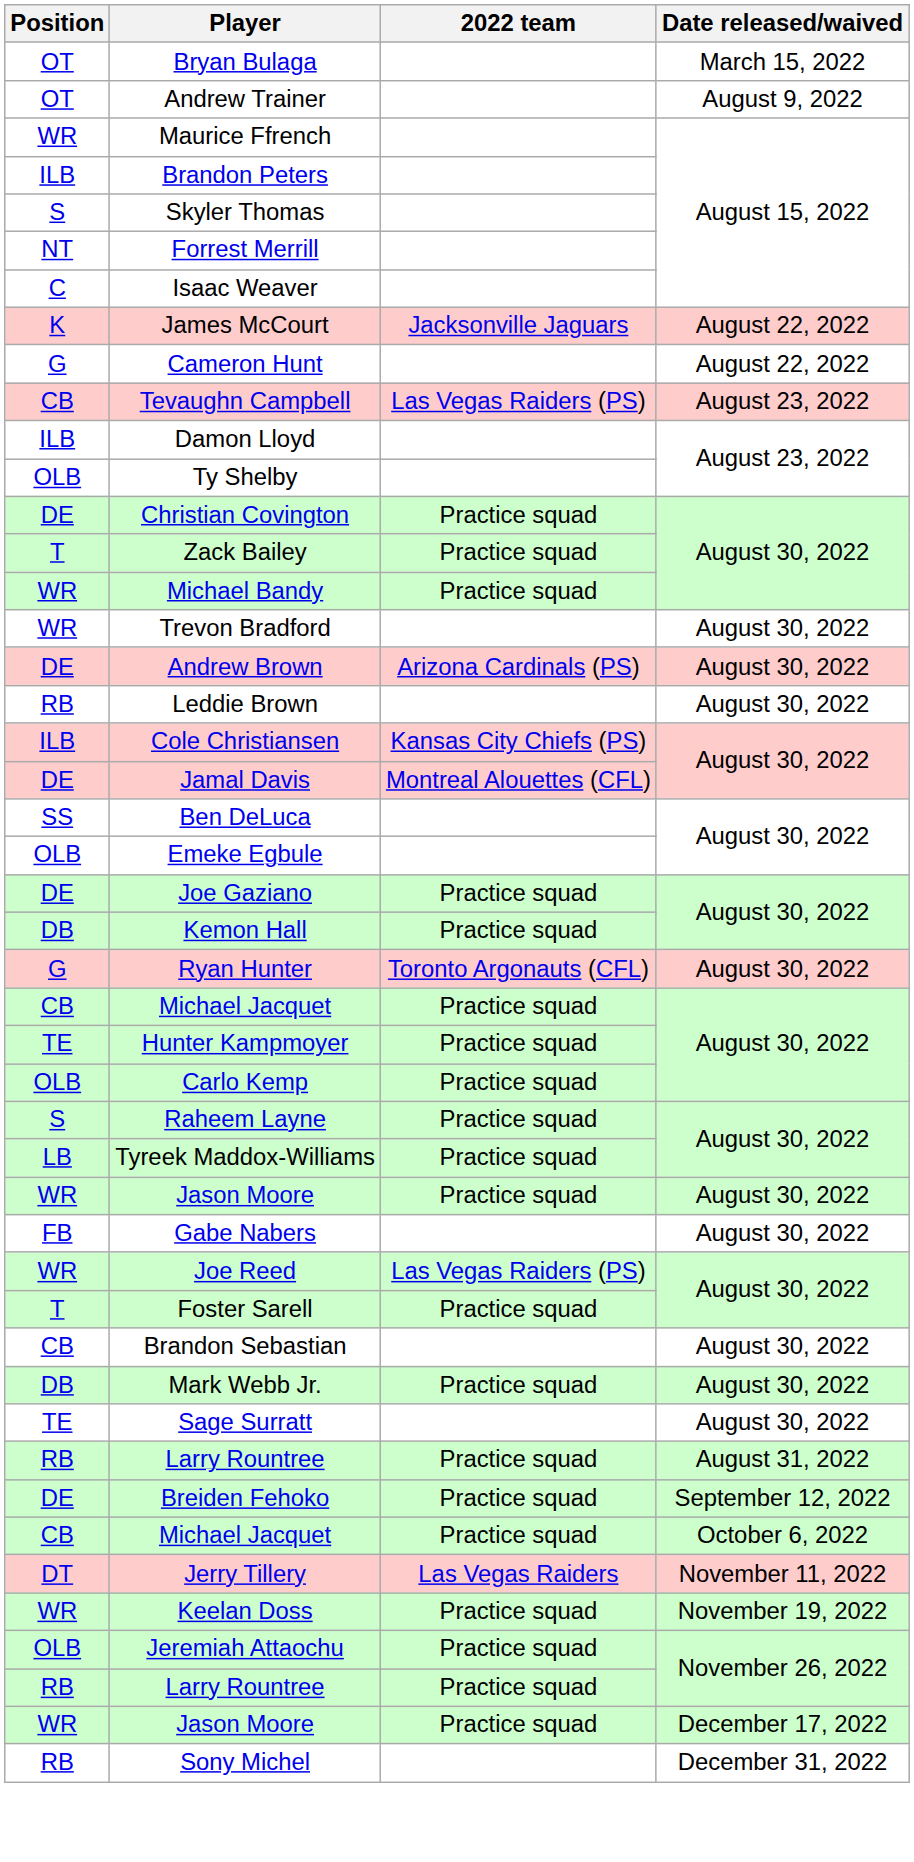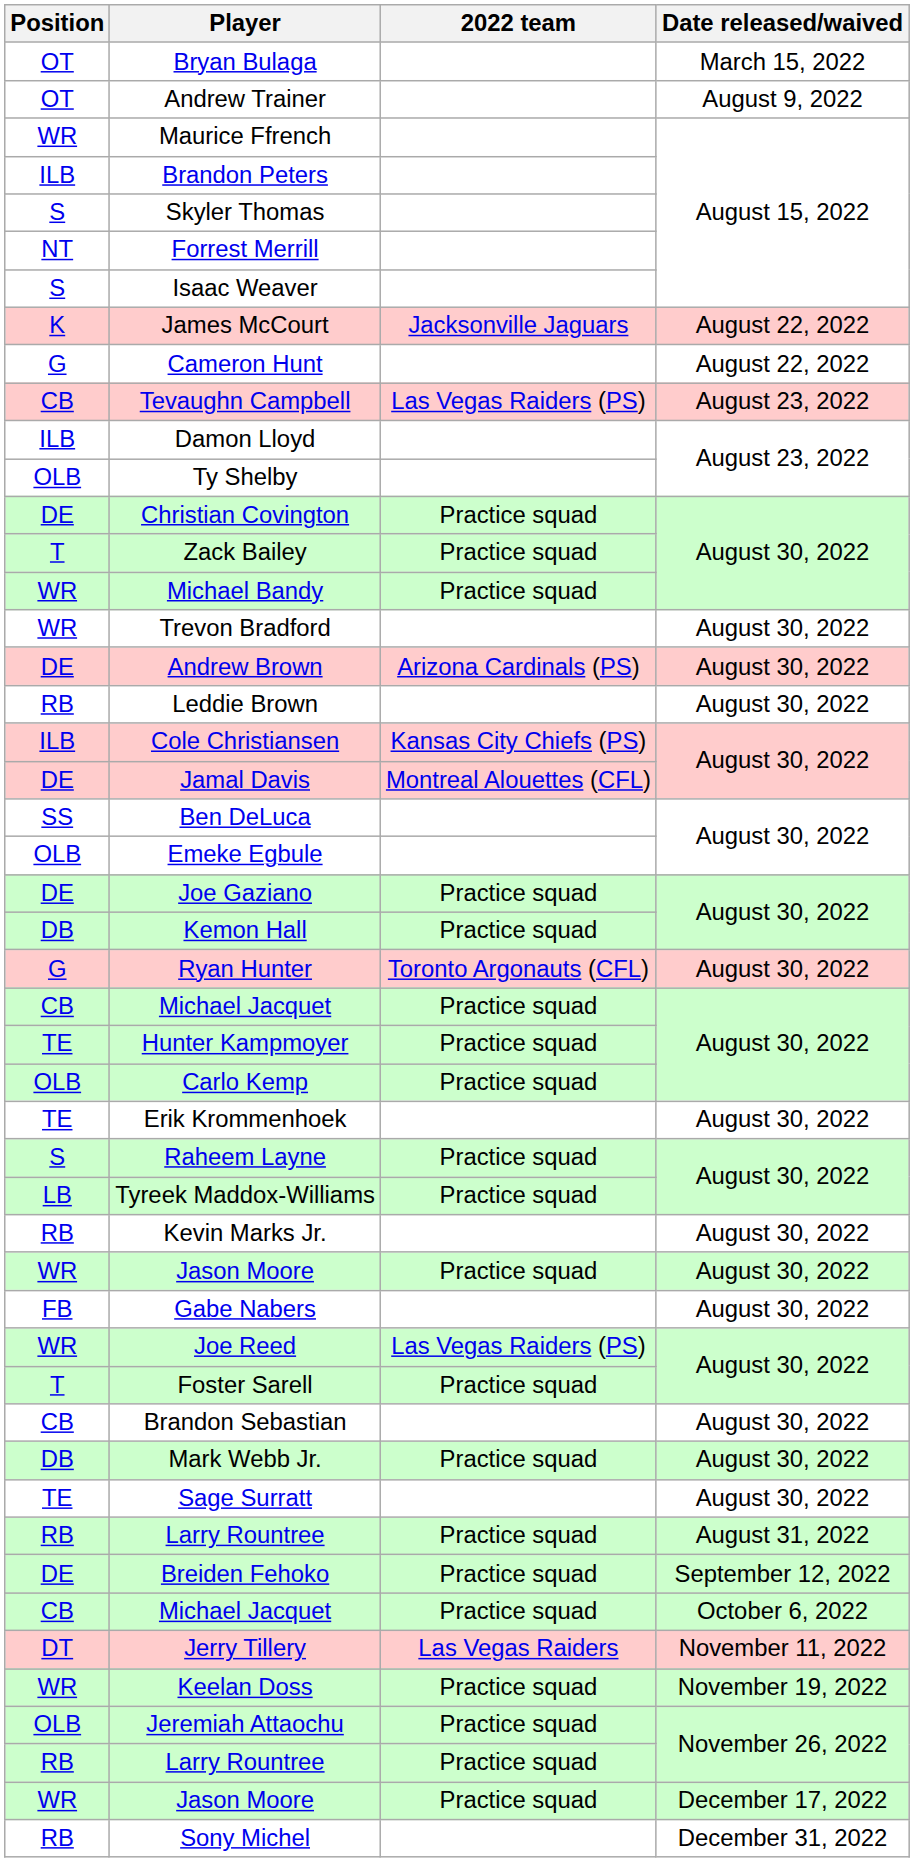(57, 288) C -> (57, 288) S
+ row: (245, 1119)
+ row: (245, 1233)
